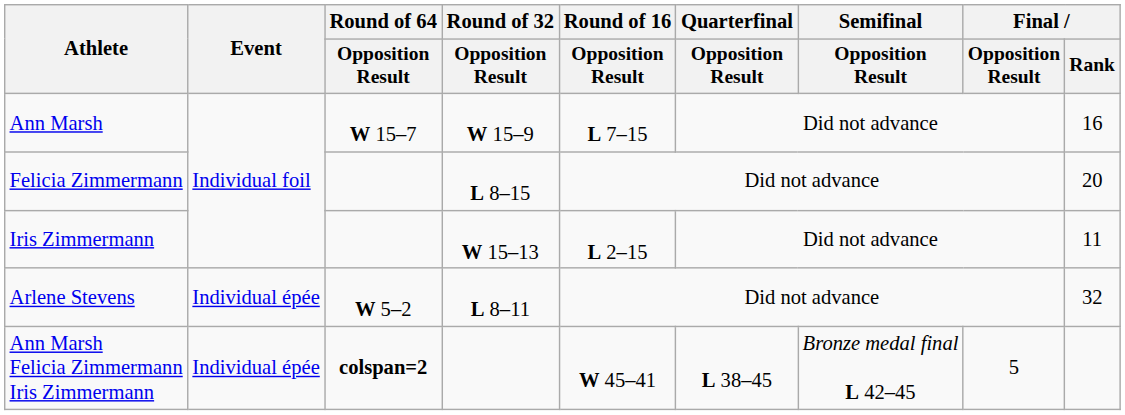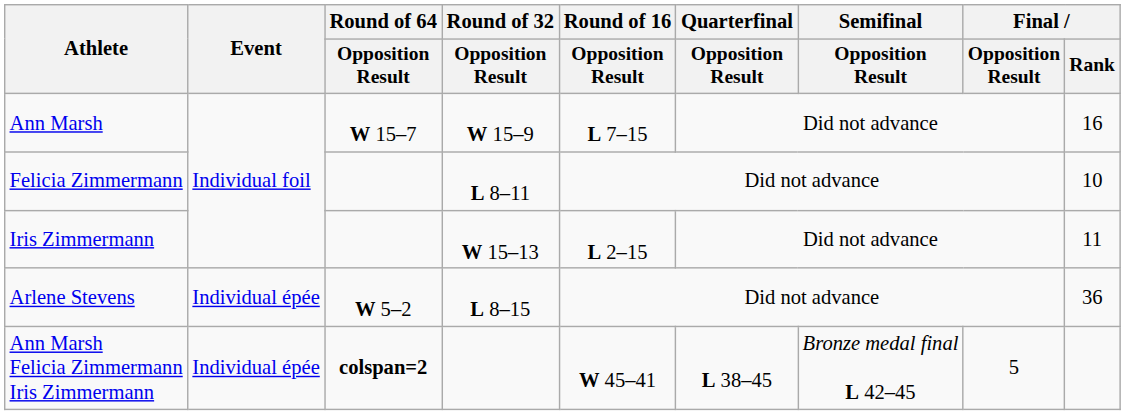(500, 193) L 8–15 -> (500, 193) L 8–11
(1092, 181) 20 -> (1092, 181) 10
(500, 309) L 8–11 -> (500, 309) L 8–15
(1092, 297) 32 -> (1092, 297) 36
